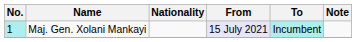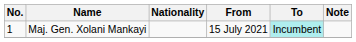(10, 29) paleturquoise background -> (10, 29) no background
(238, 29) lavender background -> (238, 29) no background
